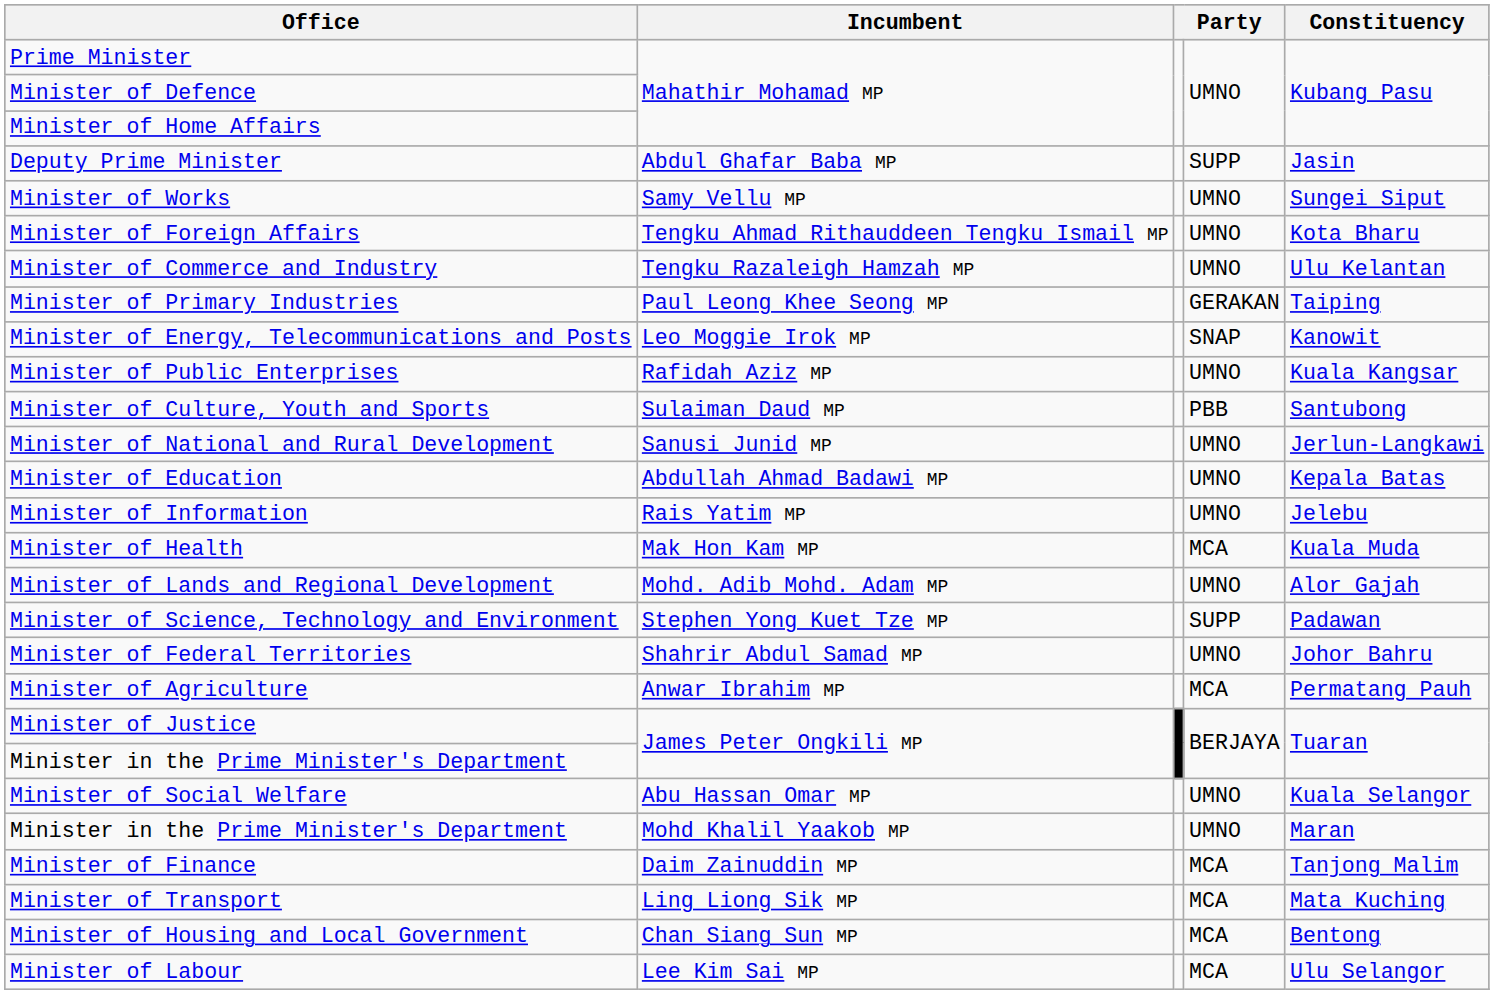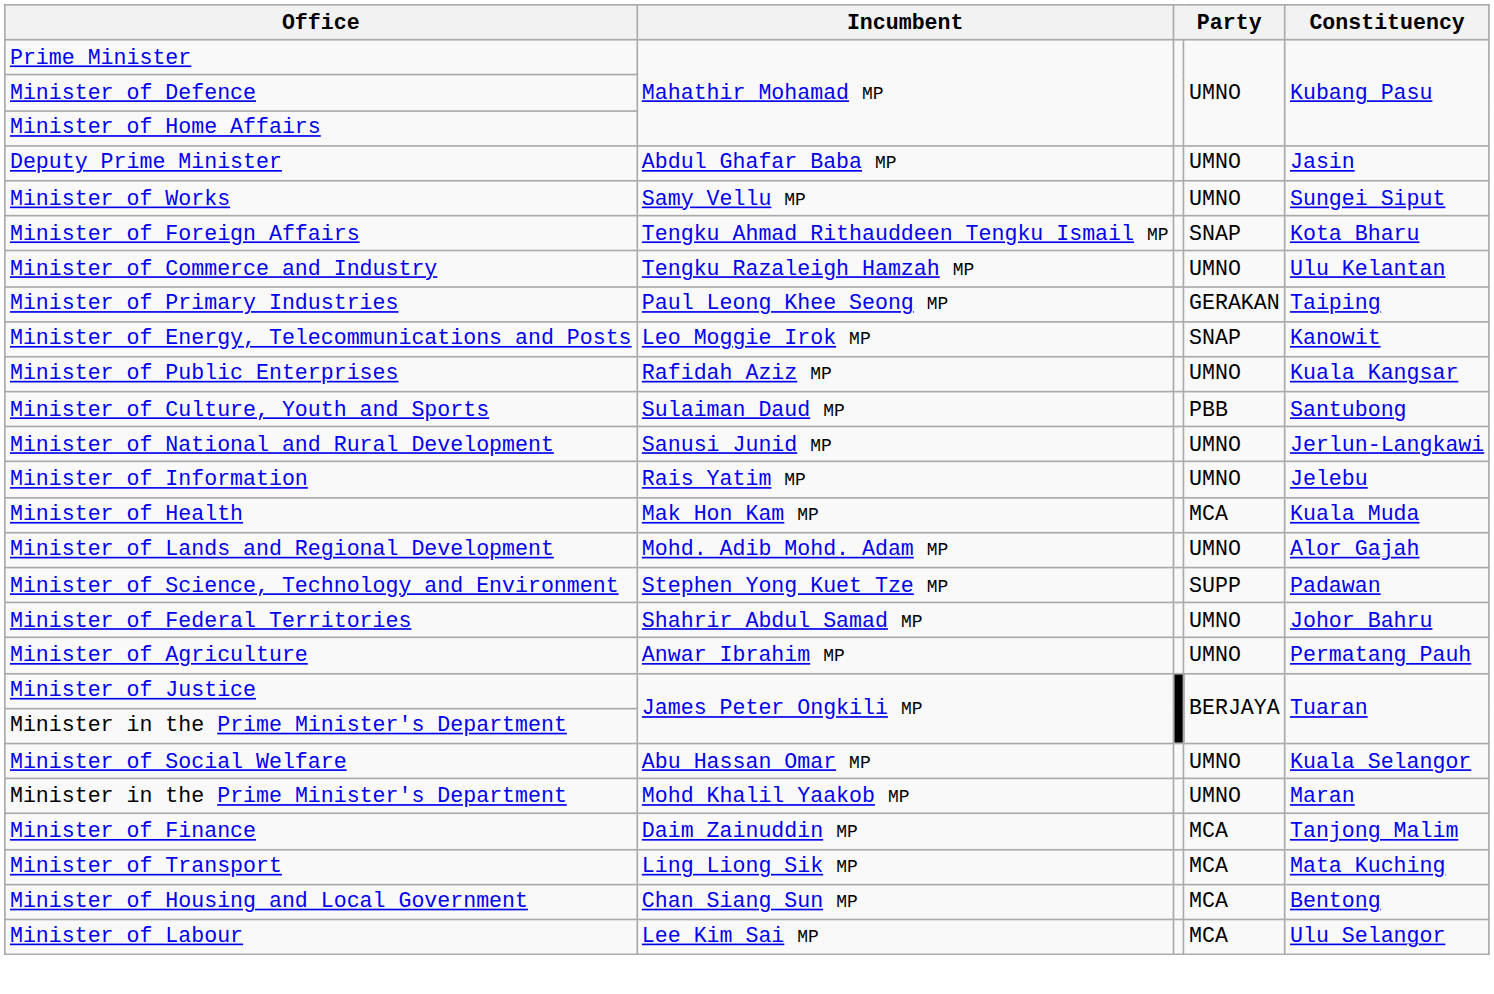(1215, 163) SUPP -> (1215, 163) UMNO
(1215, 233) UMNO -> (1215, 233) SNAP
- row: (146, 480)
(1208, 691) MCA -> (1215, 655) UMNO
